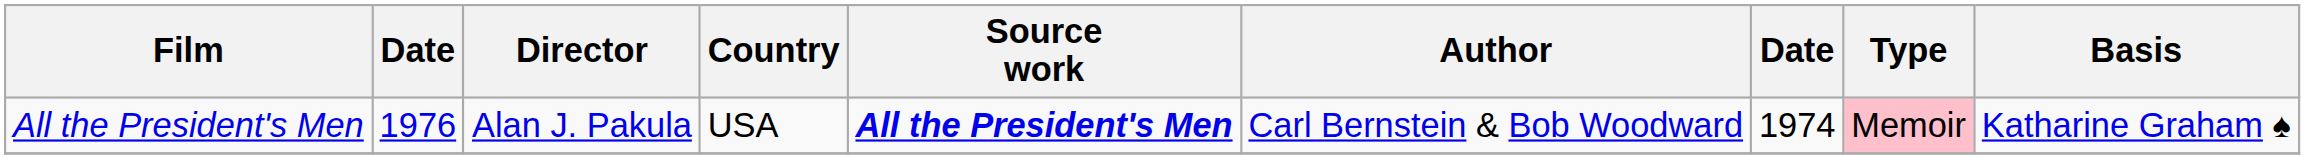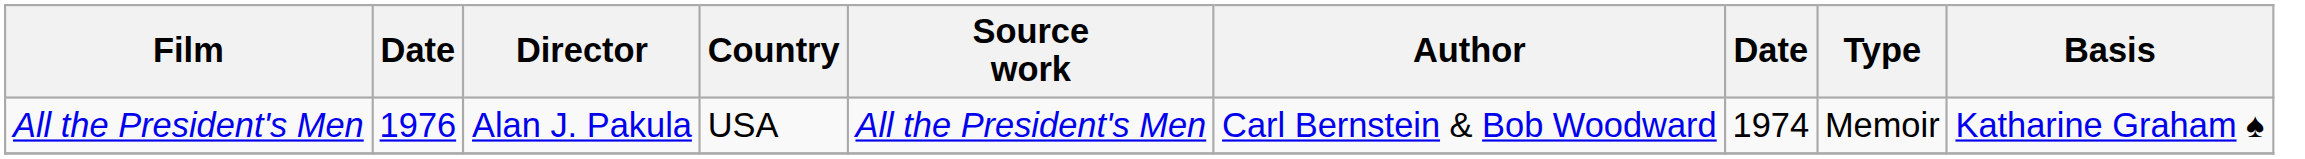(1044, 125) bold -> (1031, 125) normal
(1909, 125) pink background -> (1882, 125) no background
